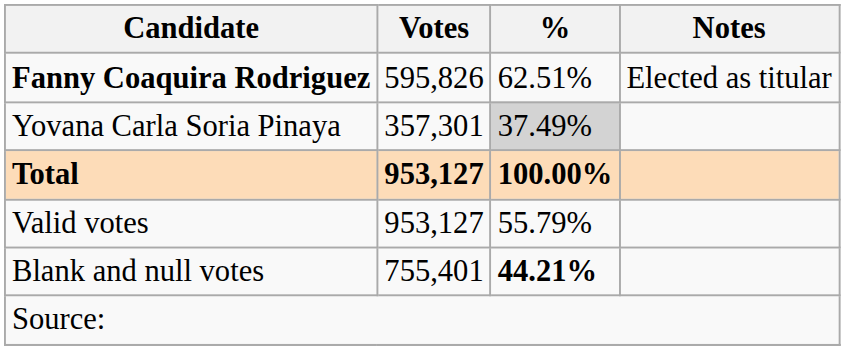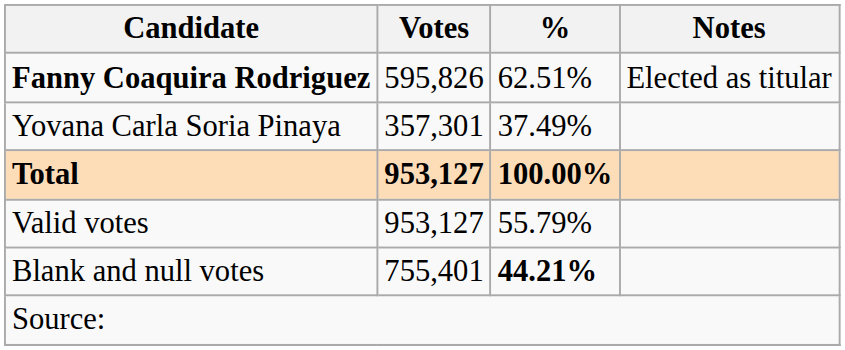(545, 125) lightgrey background -> (545, 125) no background
